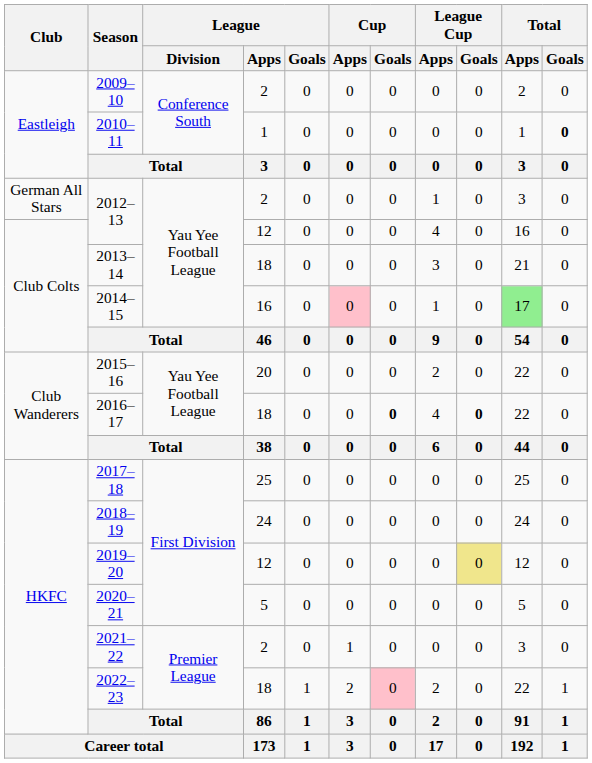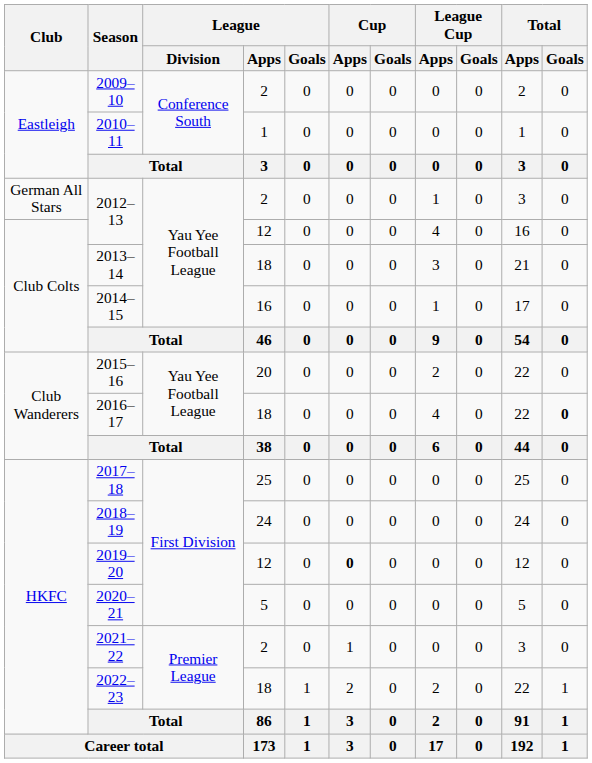(565, 132) bold -> (565, 132) normal
(350, 306) pink background -> (350, 306) no background
(522, 306) lightgreen background -> (522, 306) no background
(393, 414) bold -> (393, 414) normal
(479, 414) bold -> (479, 414) normal
(565, 414) normal -> (565, 414) bold
(350, 563) normal -> (350, 563) bold
(479, 563) khaki background -> (479, 563) no background
(393, 688) pink background -> (393, 688) no background
